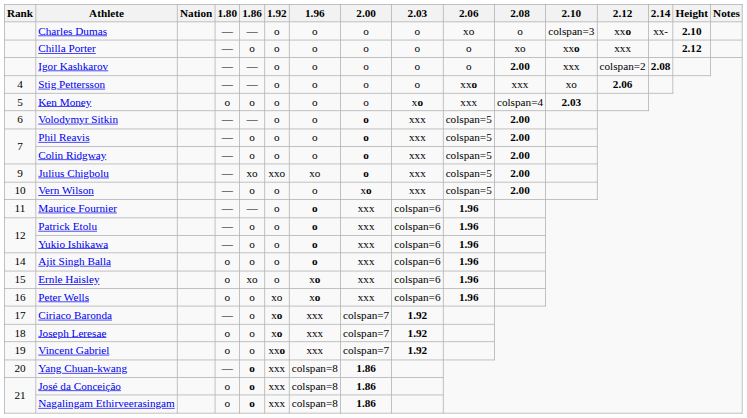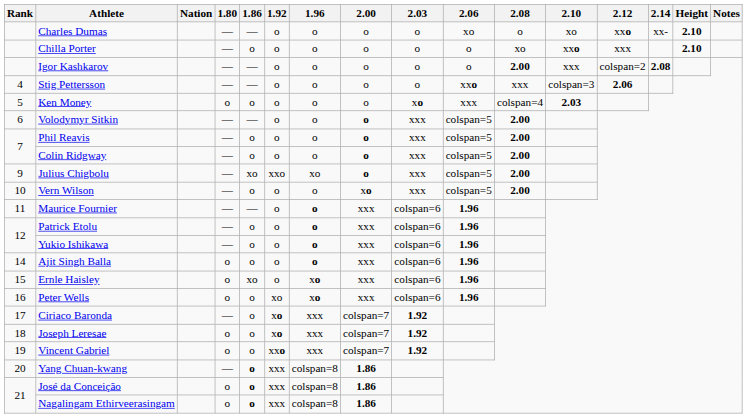(571, 31) colspan=3 -> (571, 31) xo
(692, 48) 2.12 -> (692, 48) 2.10
(571, 84) xo -> (571, 84) colspan=3
